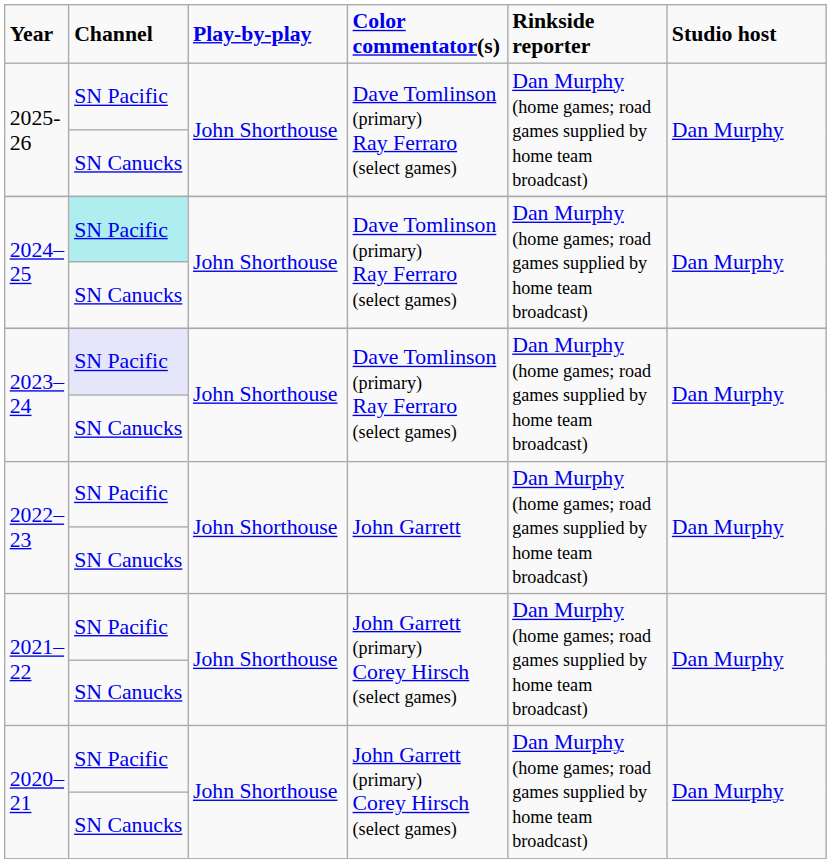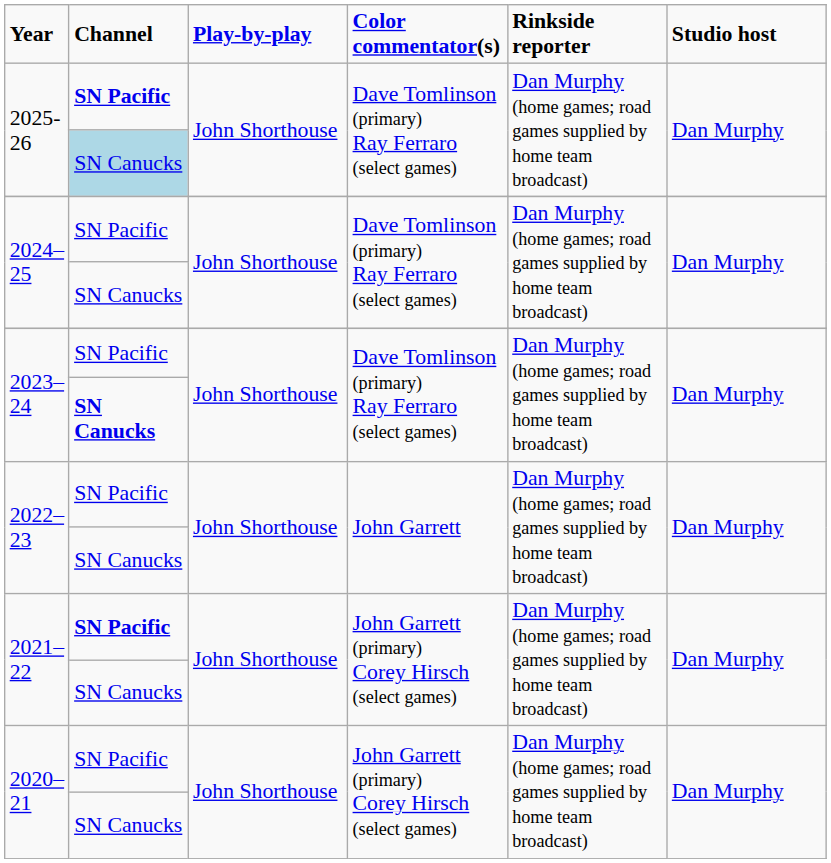(121, 96) normal -> (122, 96) bold
(128, 162) no background -> (128, 162) lightblue background
(121, 229) paleturquoise background -> (121, 229) no background
(121, 361) lavender background -> (121, 352) no background
(128, 427) normal -> (115, 419) bold
(121, 626) normal -> (122, 626) bold
